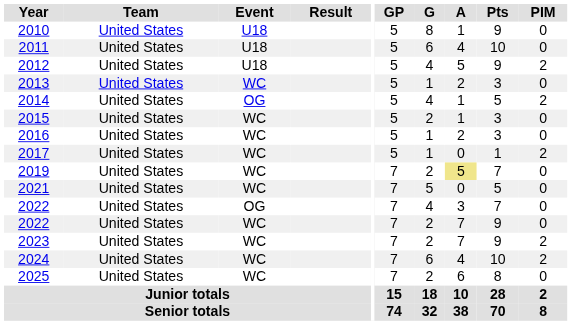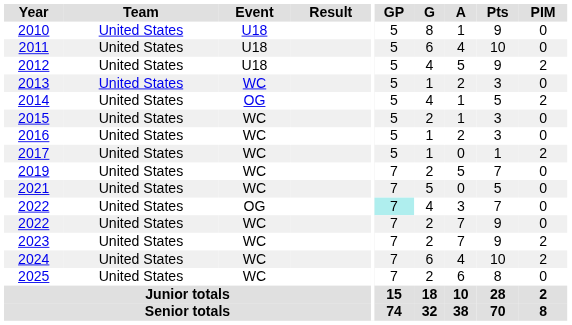(461, 171) khaki background -> (461, 171) no background
(394, 206) no background -> (394, 206) paleturquoise background
